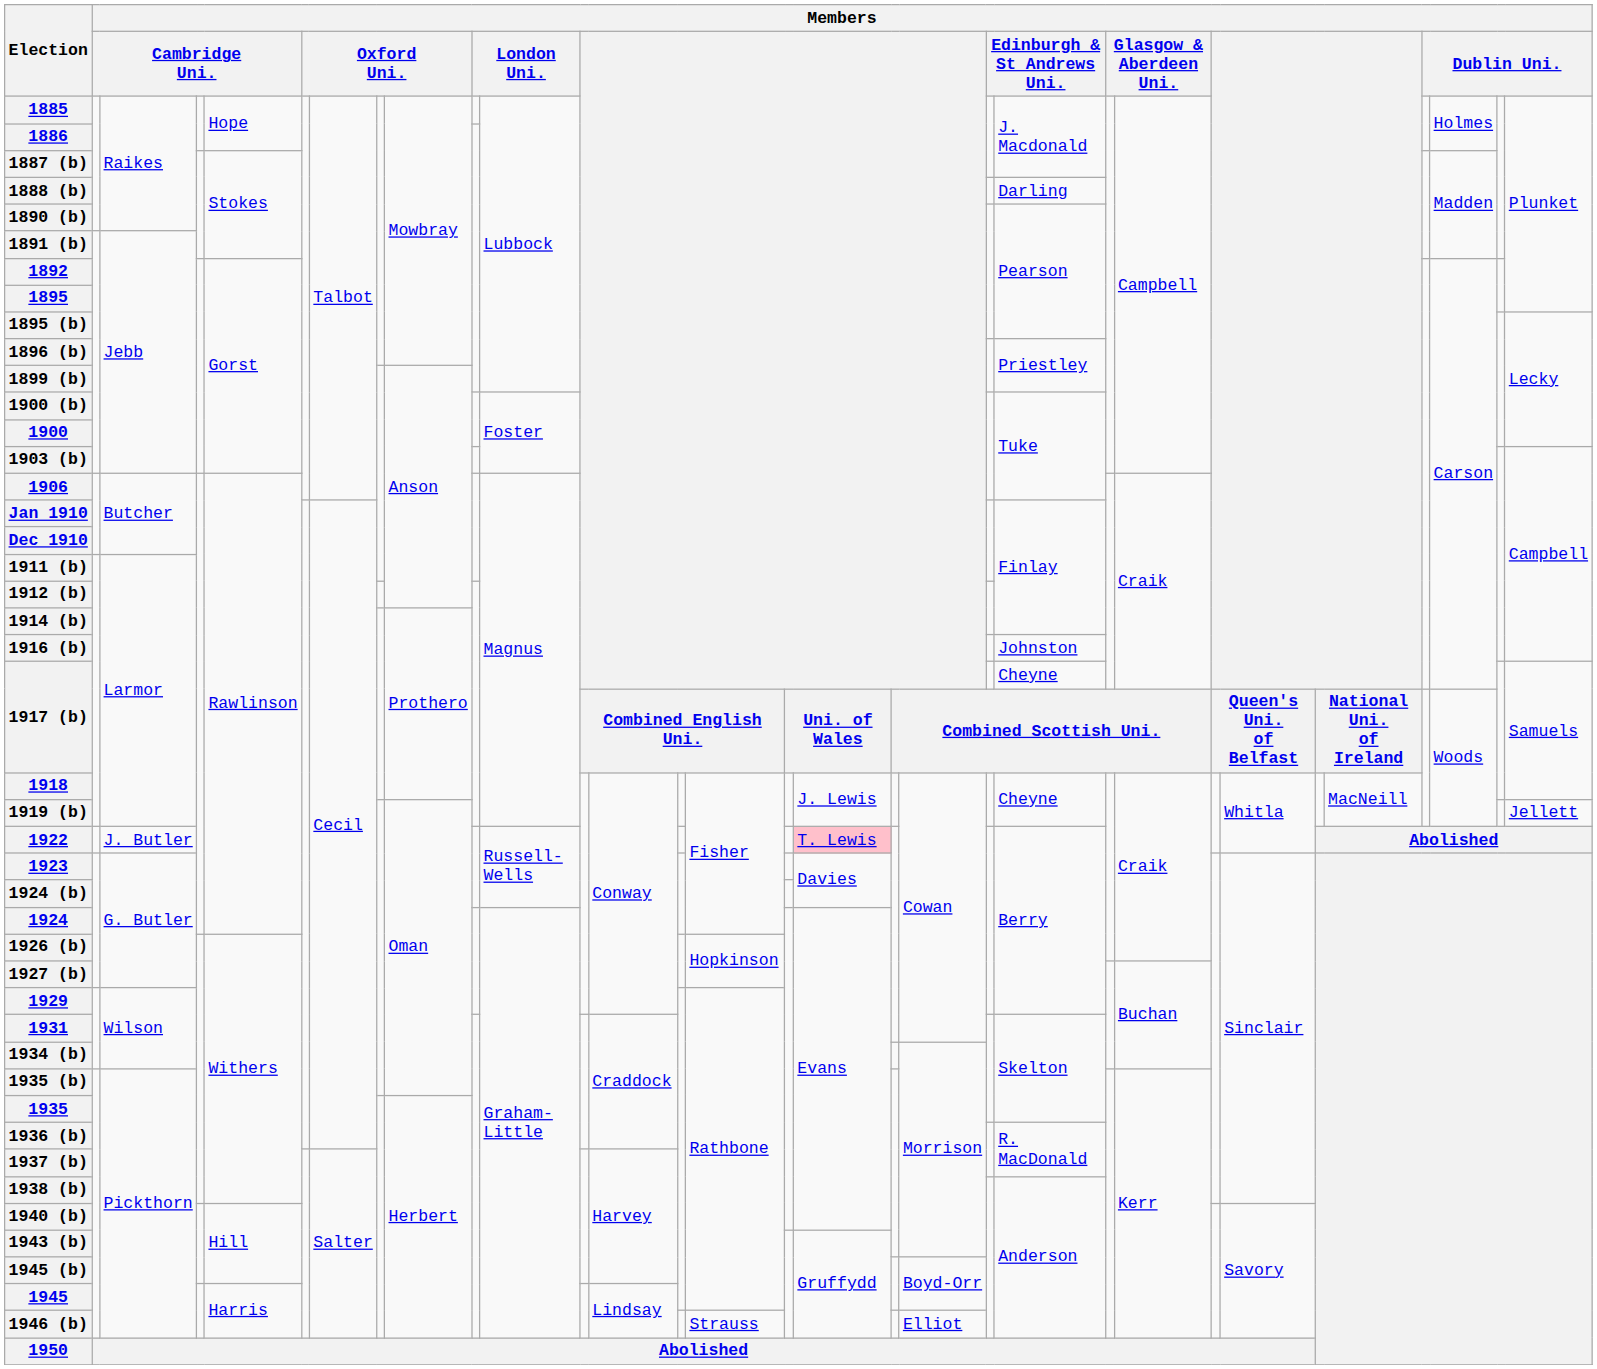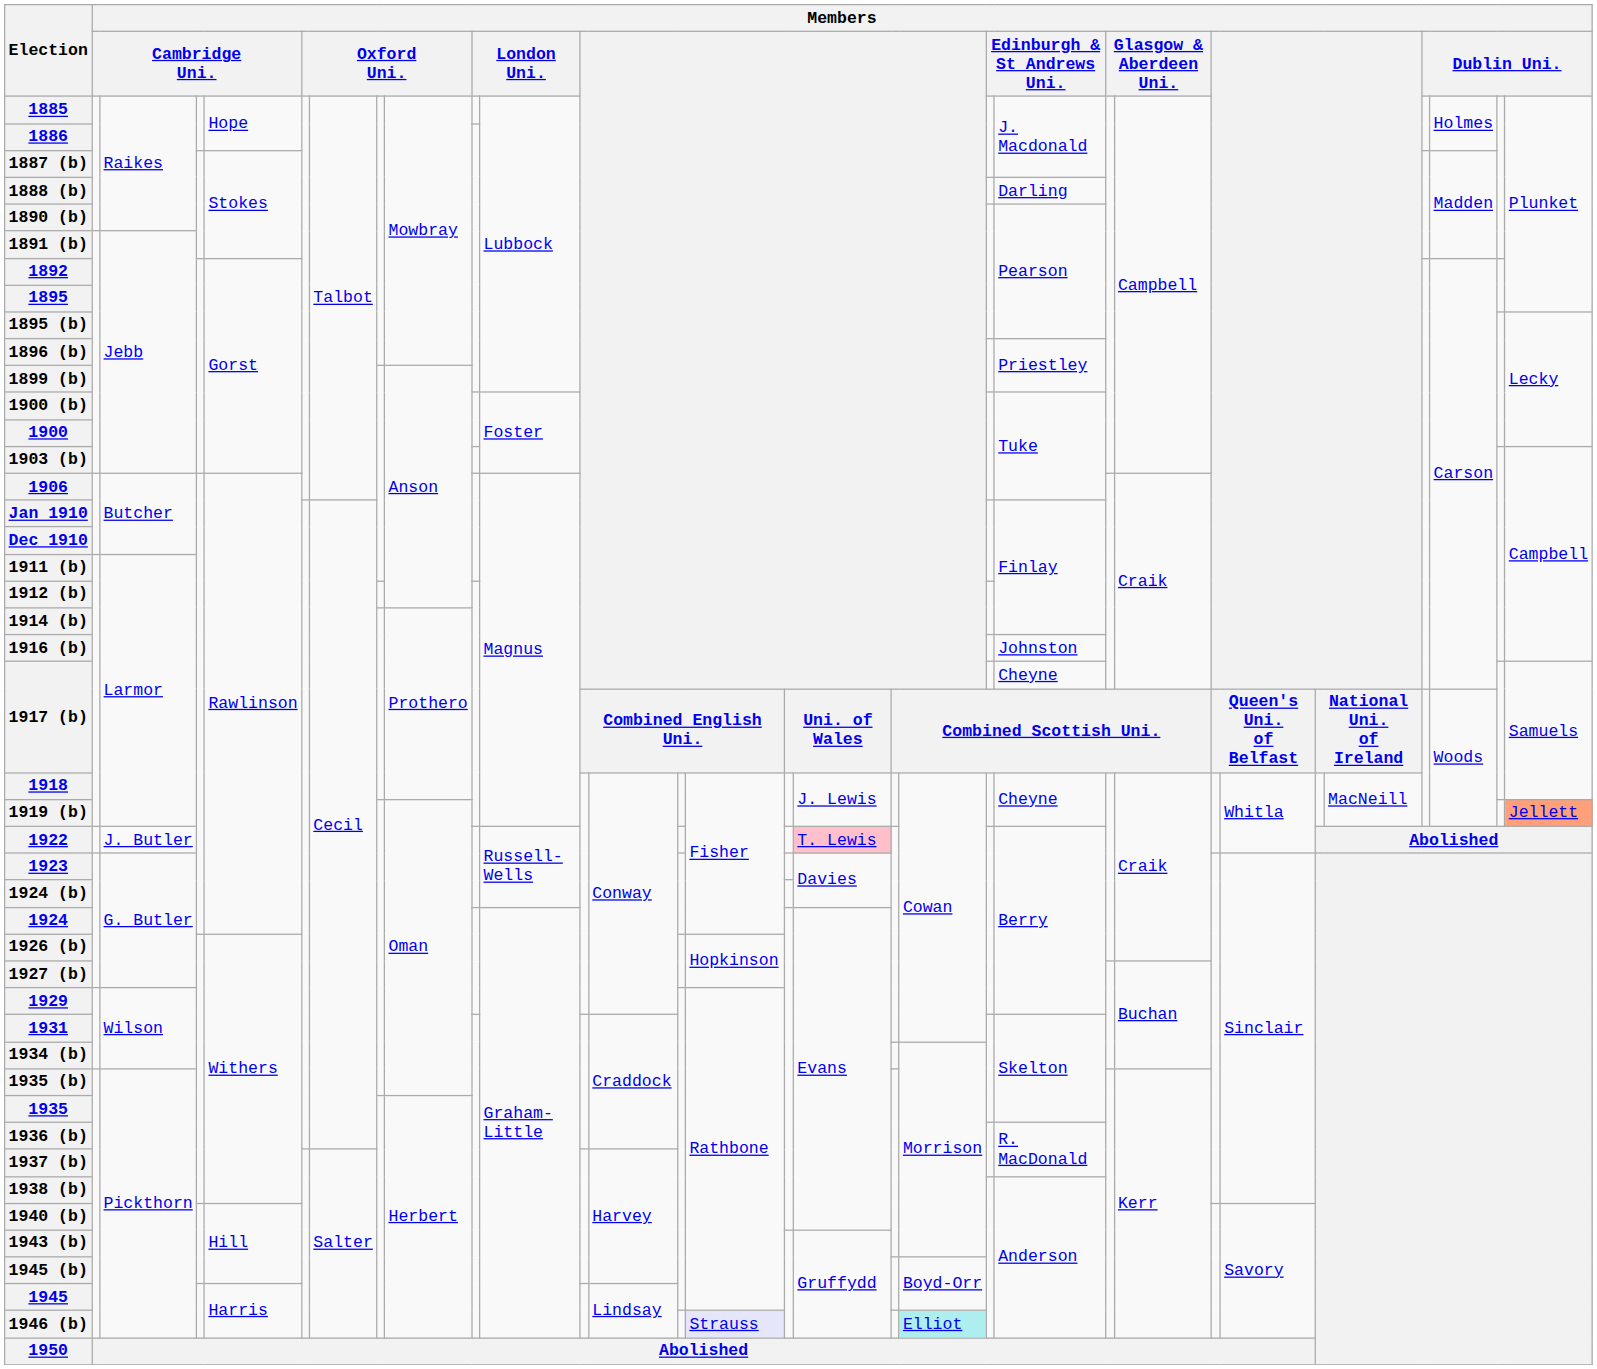(1543, 813) no background -> (1543, 813) lightsalmon background
(724, 1324) no background -> (724, 1324) lavender background
(933, 1324) no background -> (933, 1324) paleturquoise background
